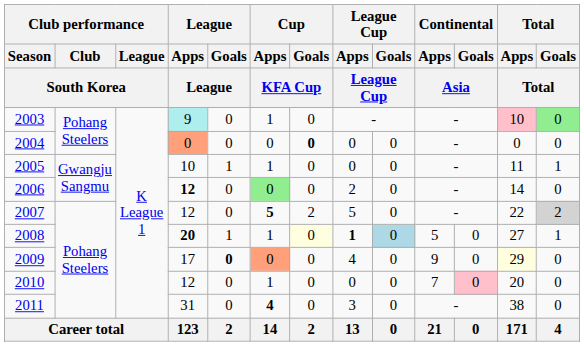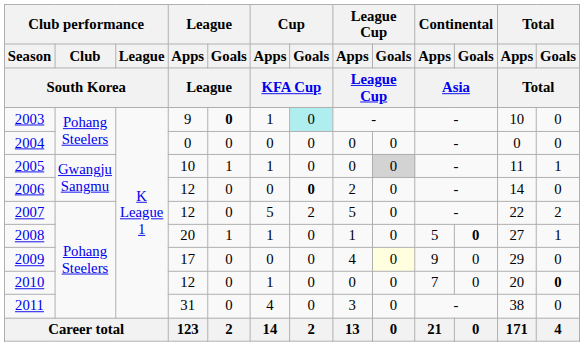(188, 119) paleturquoise background -> (188, 119) no background
(229, 119) normal -> (229, 119) bold
(311, 119) no background -> (311, 119) paleturquoise background
(517, 119) pink background -> (517, 119) no background
(558, 119) lightgreen background -> (558, 119) no background
(188, 142) lightsalmon background -> (188, 142) no background
(311, 142) bold -> (311, 142) normal
(393, 166) no background -> (393, 166) lightgrey background
(188, 189) bold -> (188, 189) normal
(270, 189) lightgreen background -> (270, 189) no background
(311, 189) normal -> (311, 189) bold
(270, 212) bold -> (270, 212) normal
(558, 212) lightgrey background -> (558, 212) no background
(188, 236) bold -> (188, 236) normal
(311, 236) lightyellow background -> (311, 236) no background
(352, 236) bold -> (352, 236) normal
(393, 236) lightblue background -> (393, 236) no background
(476, 236) normal -> (476, 236) bold
(229, 259) bold -> (229, 259) normal
(270, 259) lightsalmon background -> (270, 259) no background
(393, 259) no background -> (393, 259) lightyellow background
(517, 259) lightyellow background -> (517, 259) no background
(476, 282) pink background -> (476, 282) no background
(558, 282) normal -> (558, 282) bold
(270, 306) bold -> (270, 306) normal
